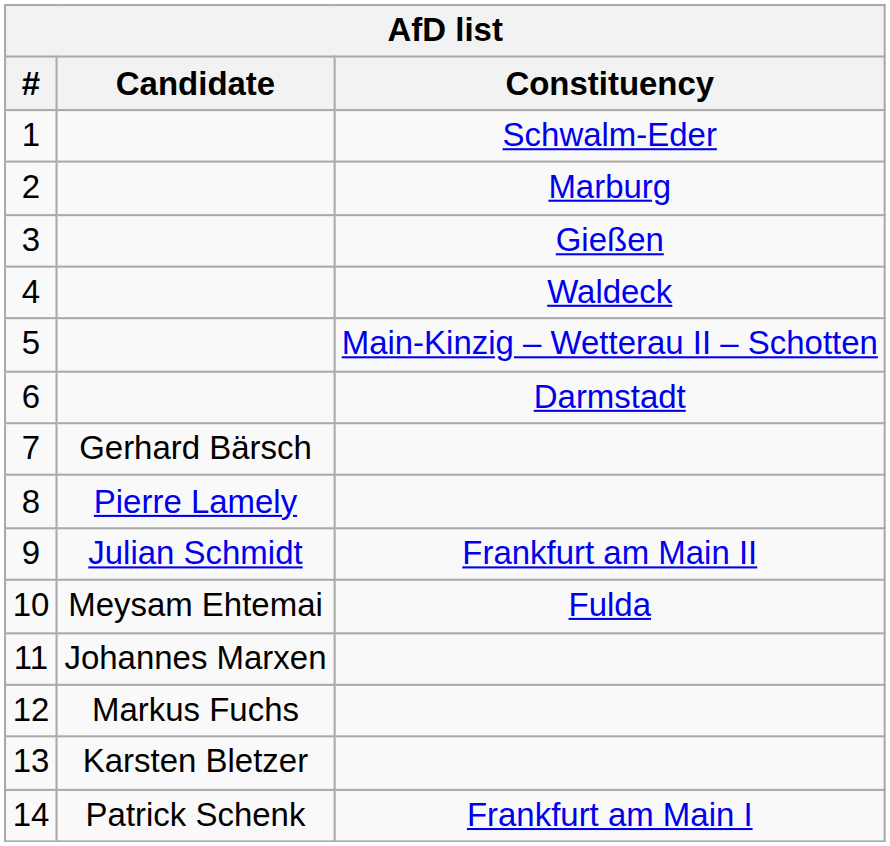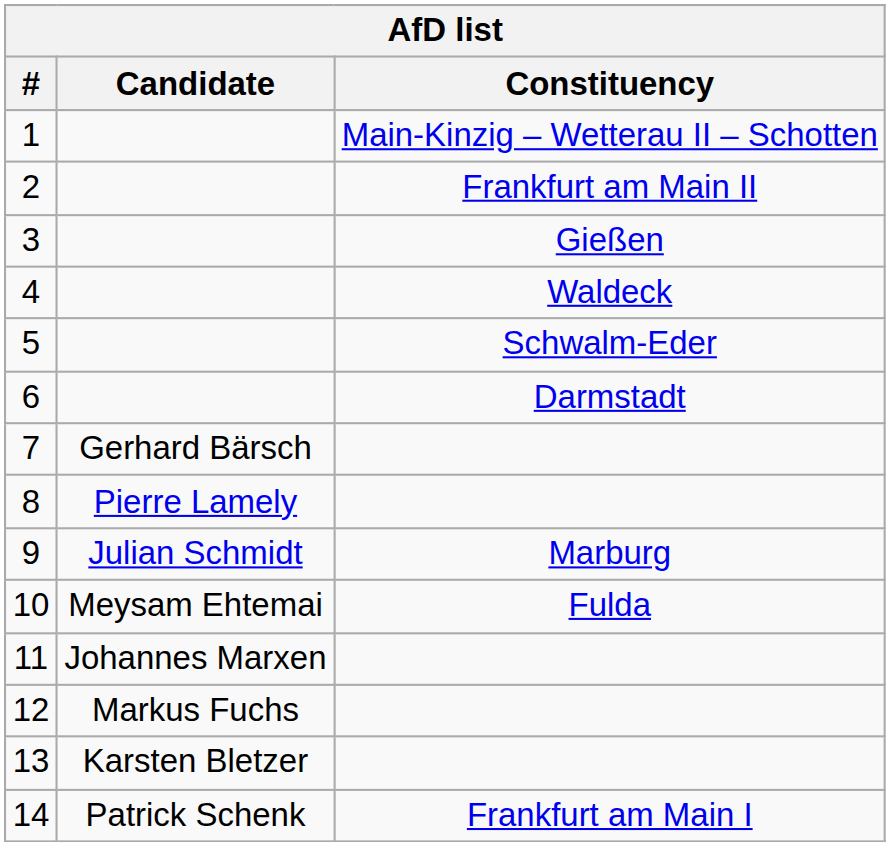(610, 135) Schwalm-Eder -> (610, 135) Main-Kinzig – Wetterau II – Schotten
(610, 187) Marburg -> (610, 187) Frankfurt am Main II
(610, 344) Main-Kinzig – Wetterau II – Schotten -> (610, 344) Schwalm-Eder
(610, 553) Frankfurt am Main II -> (610, 553) Marburg
